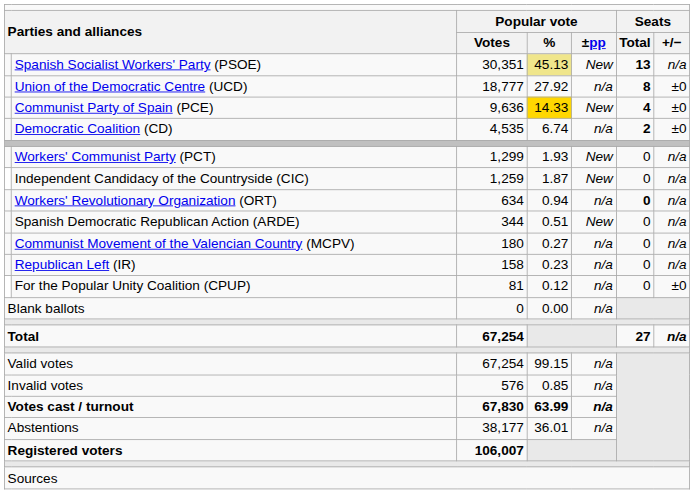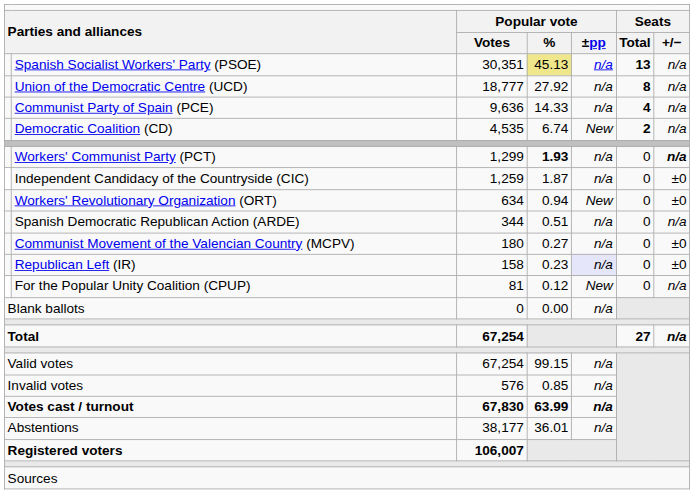(599, 64) New -> (603, 64) n/a
(679, 86) ±0 -> (677, 86) n/a
(551, 107) gold background -> (551, 107) no background
(599, 107) New -> (603, 107) n/a
(679, 107) ±0 -> (677, 107) n/a
(603, 129) n/a -> (599, 129) New
(679, 129) ±0 -> (677, 129) n/a
(555, 157) normal -> (555, 157) bold
(599, 157) New -> (603, 157) n/a
(677, 157) normal -> (677, 157) bold
(599, 178) New -> (603, 178) n/a
(677, 178) n/a -> (679, 178) ±0
(603, 200) n/a -> (599, 200) New
(647, 200) bold -> (647, 200) normal
(677, 200) n/a -> (679, 200) ±0
(599, 221) New -> (603, 221) n/a
(677, 243) n/a -> (679, 243) ±0
(603, 265) no background -> (603, 265) lavender background
(677, 265) n/a -> (679, 265) ±0
(603, 286) n/a -> (599, 286) New
(679, 286) ±0 -> (677, 286) n/a
